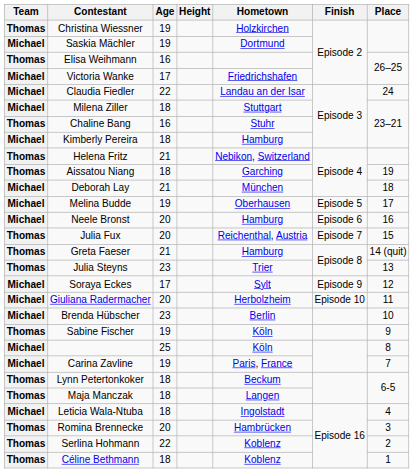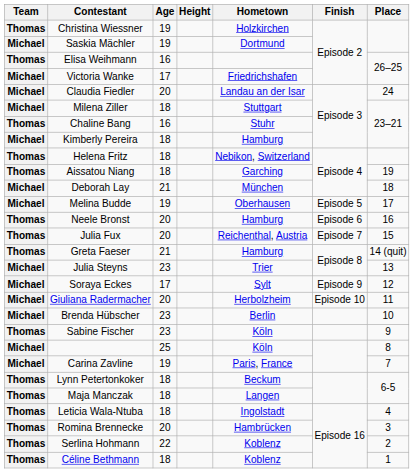(165, 92) 22 -> (165, 92) 20
(165, 156) 21 -> (165, 156) 18
(26, 220) Michael -> (26, 220) Thomas
(26, 268) Thomas -> (26, 268) Michael
(165, 332) 19 -> (165, 332) 23
(26, 412) Michael -> (26, 412) Thomas
